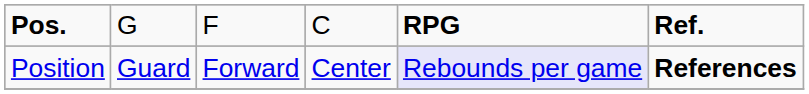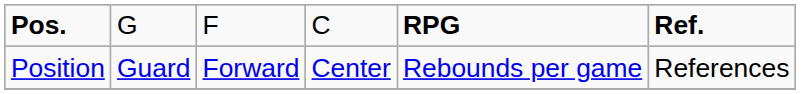(523, 67) lavender background -> (523, 67) no background
(726, 67) bold -> (722, 67) normal
